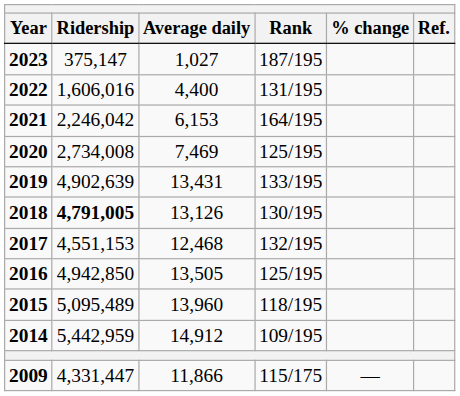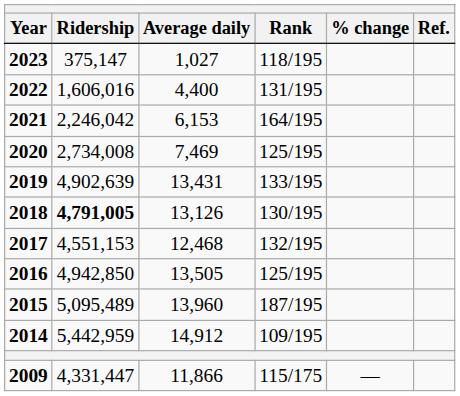(291, 59) 187/195 -> (291, 59) 118/195
(291, 304) 118/195 -> (291, 304) 187/195
